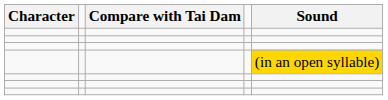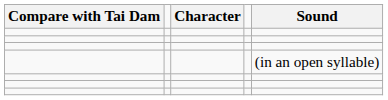columns swapped: (41, 16) <-> (165, 16)
(317, 61) gold background -> (317, 61) no background
